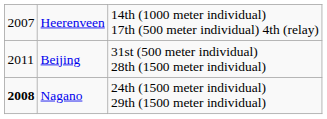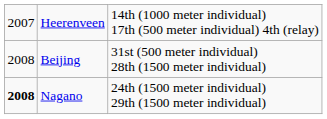(21, 59) 2011 -> (21, 59) 2008
